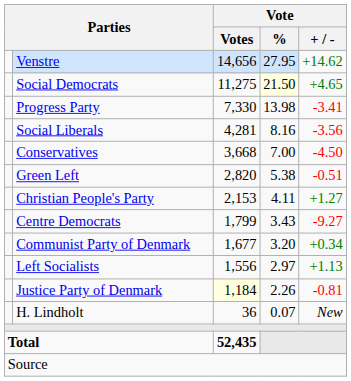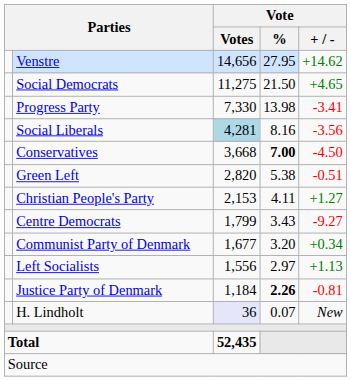(279, 84) lightyellow background -> (279, 84) no background
(240, 130) no background -> (240, 130) lightblue background
(283, 152) normal -> (283, 152) bold
(240, 289) lightyellow background -> (240, 289) no background
(283, 289) normal -> (283, 289) bold
(249, 312) no background -> (249, 312) lavender background
